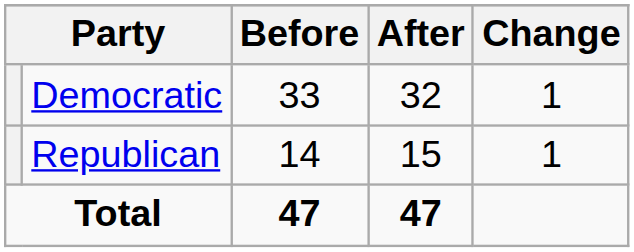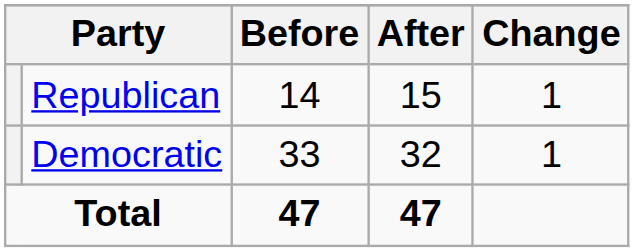rows swapped: (127, 94) <-> (126, 154)
